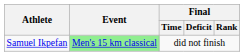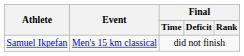(114, 43) lightgreen background -> (114, 43) no background
